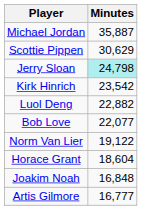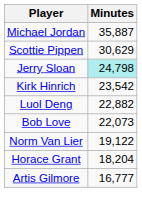(116, 123) 22,077 -> (116, 123) 22,073
(116, 159) 18,604 -> (116, 159) 18,204
- row: (46, 178)
